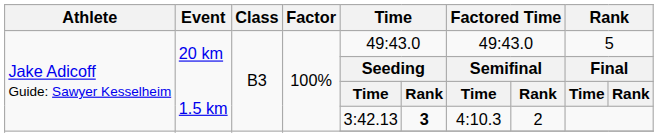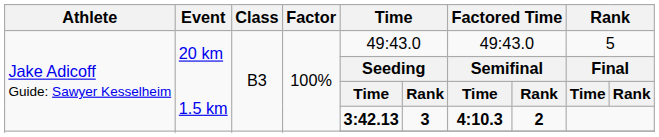(371, 119) normal -> (371, 119) bold
(479, 119) normal -> (480, 119) bold
(538, 119) normal -> (539, 119) bold
